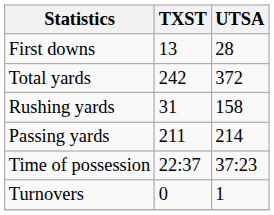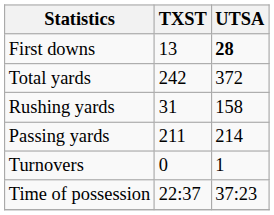(224, 48) normal -> (224, 48) bold
rows swapped: (46, 194) <-> (80, 165)
